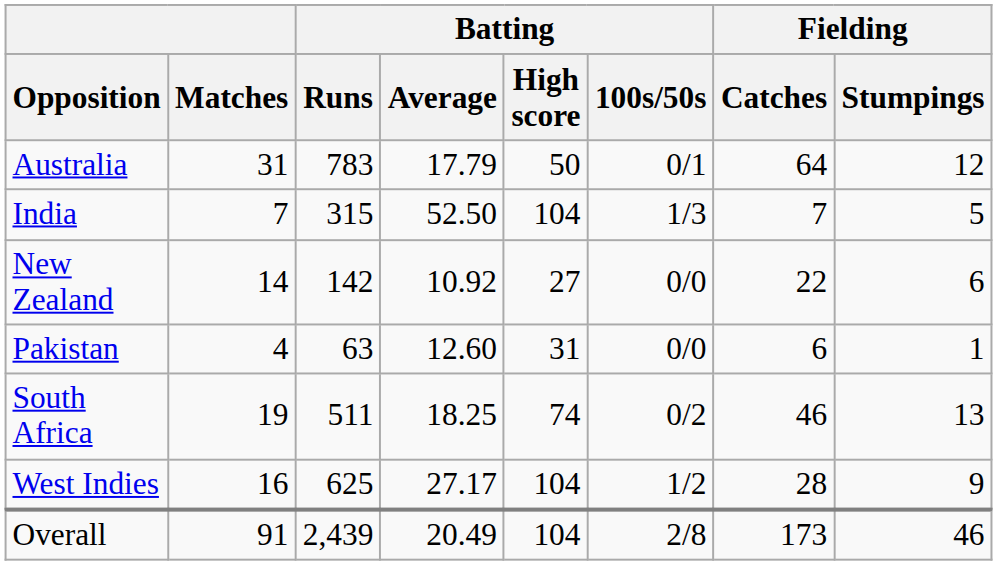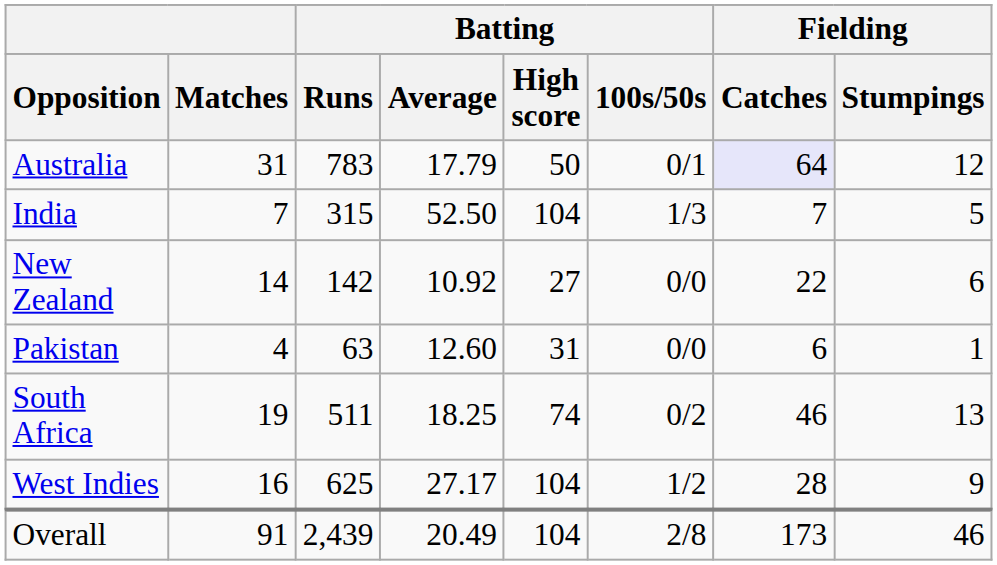(811, 164) no background -> (811, 164) lavender background
